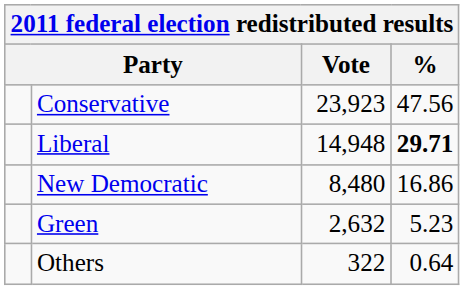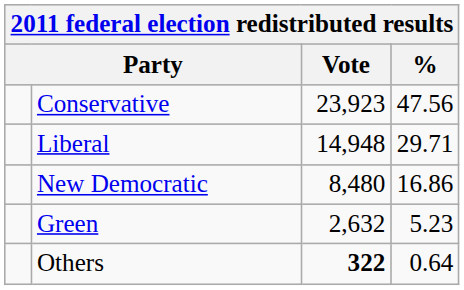(425, 143) bold -> (425, 143) normal
(366, 263) normal -> (366, 263) bold
